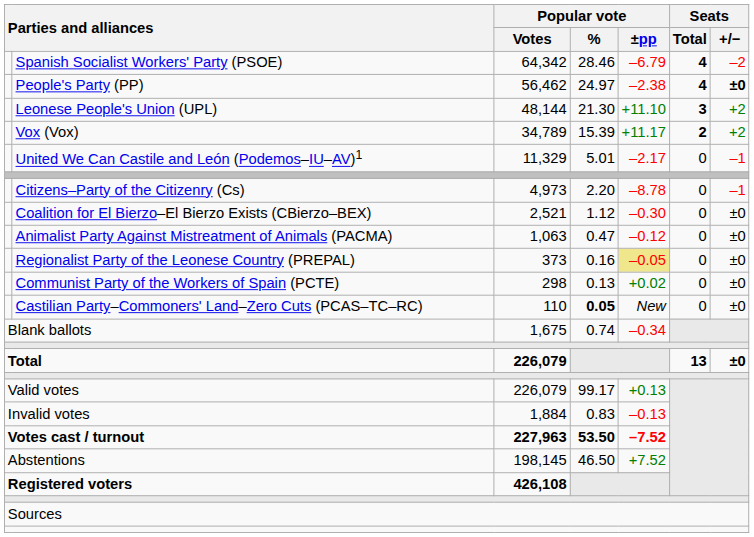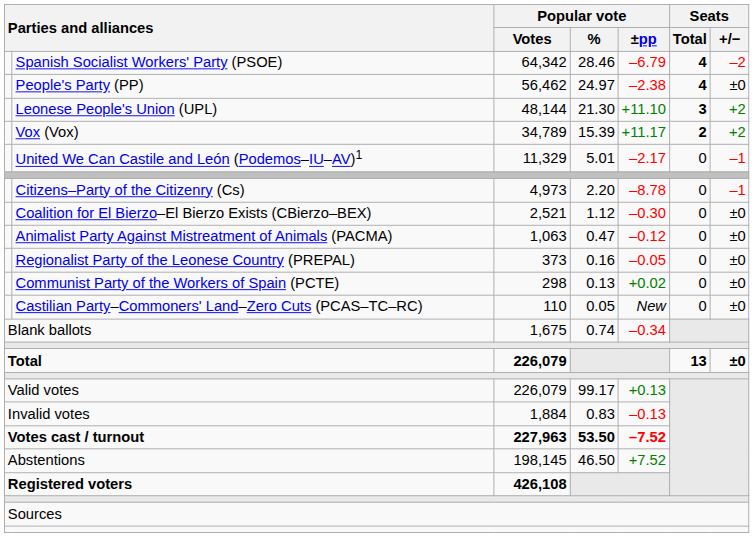(738, 86) bold -> (738, 86) normal
(648, 260) khaki background -> (648, 260) no background
(600, 307) bold -> (600, 307) normal
